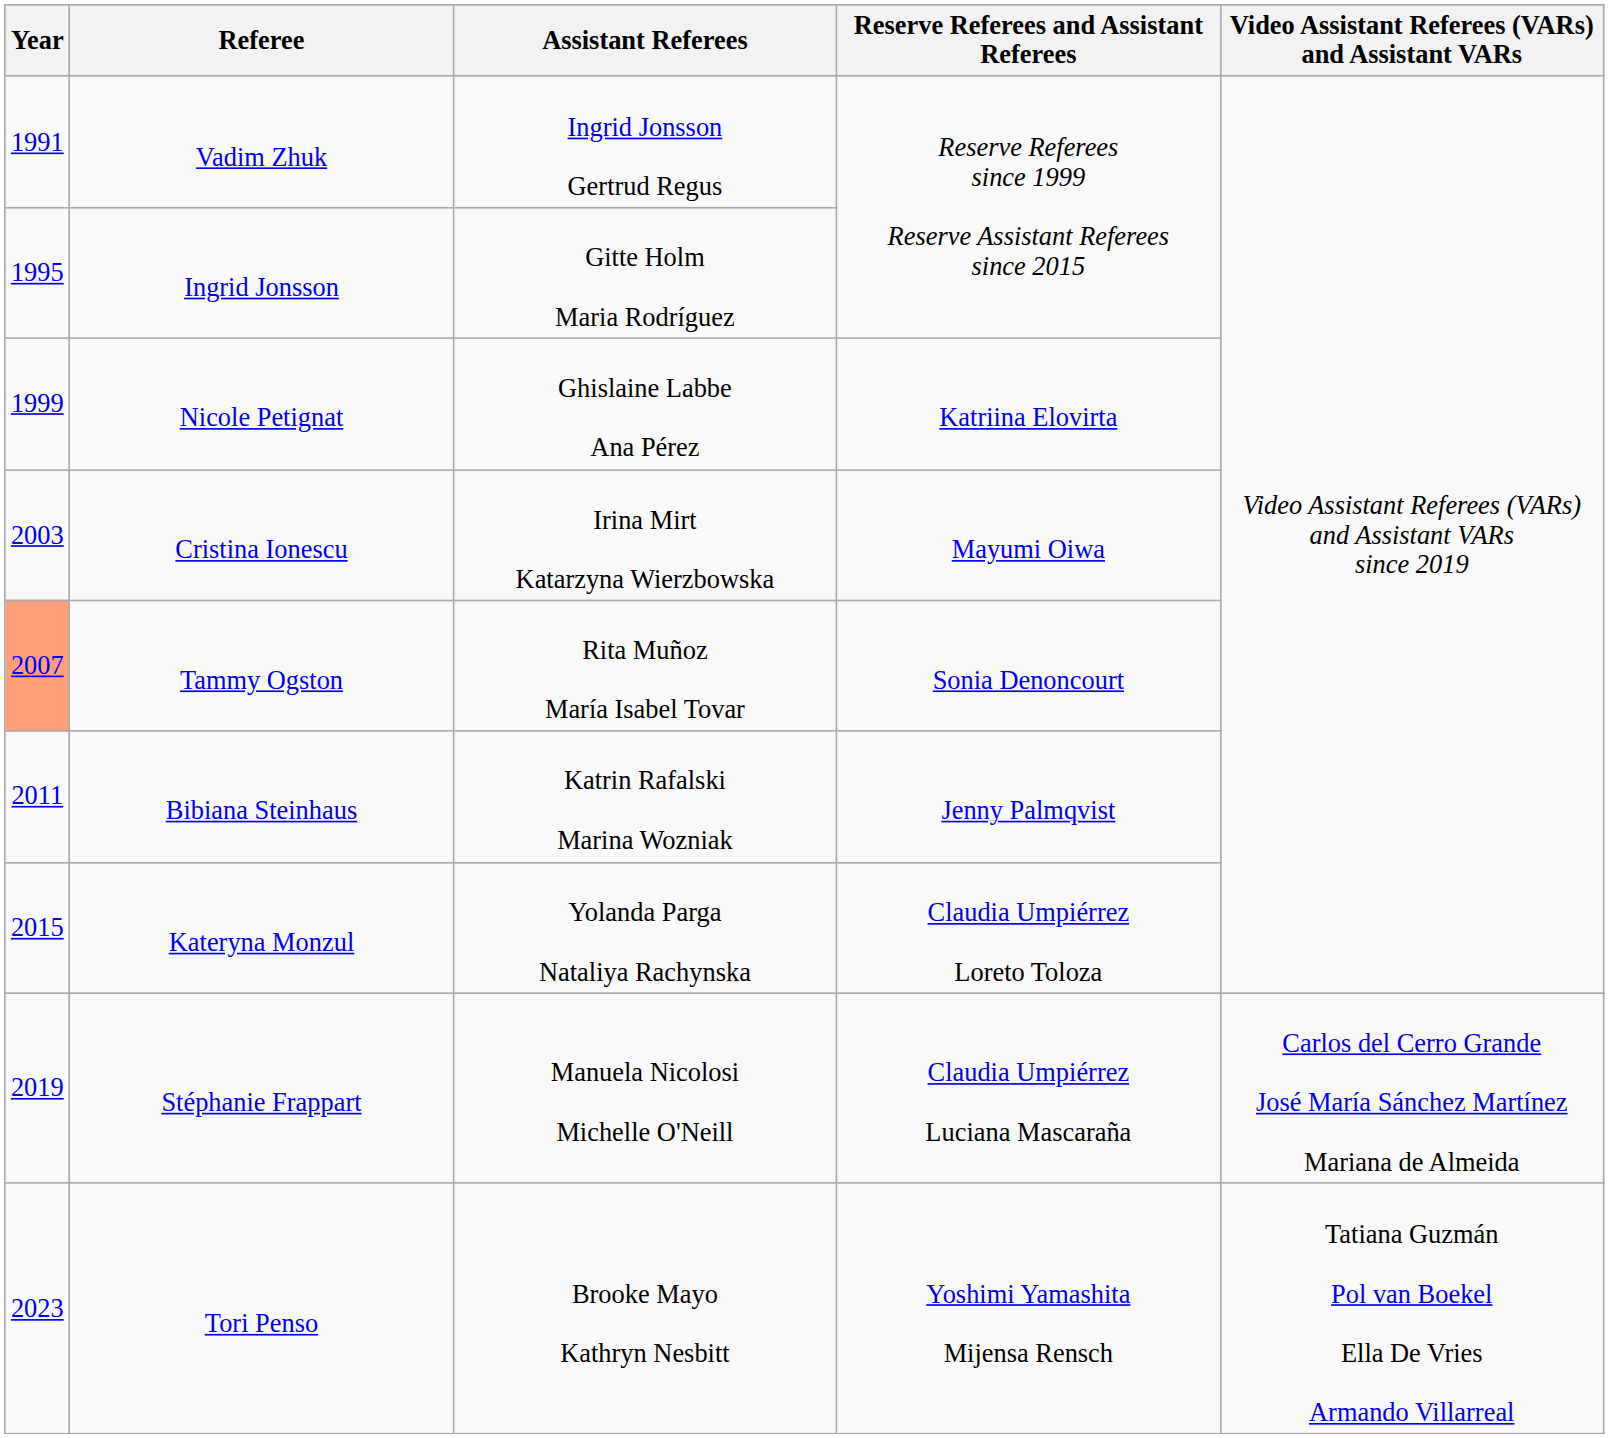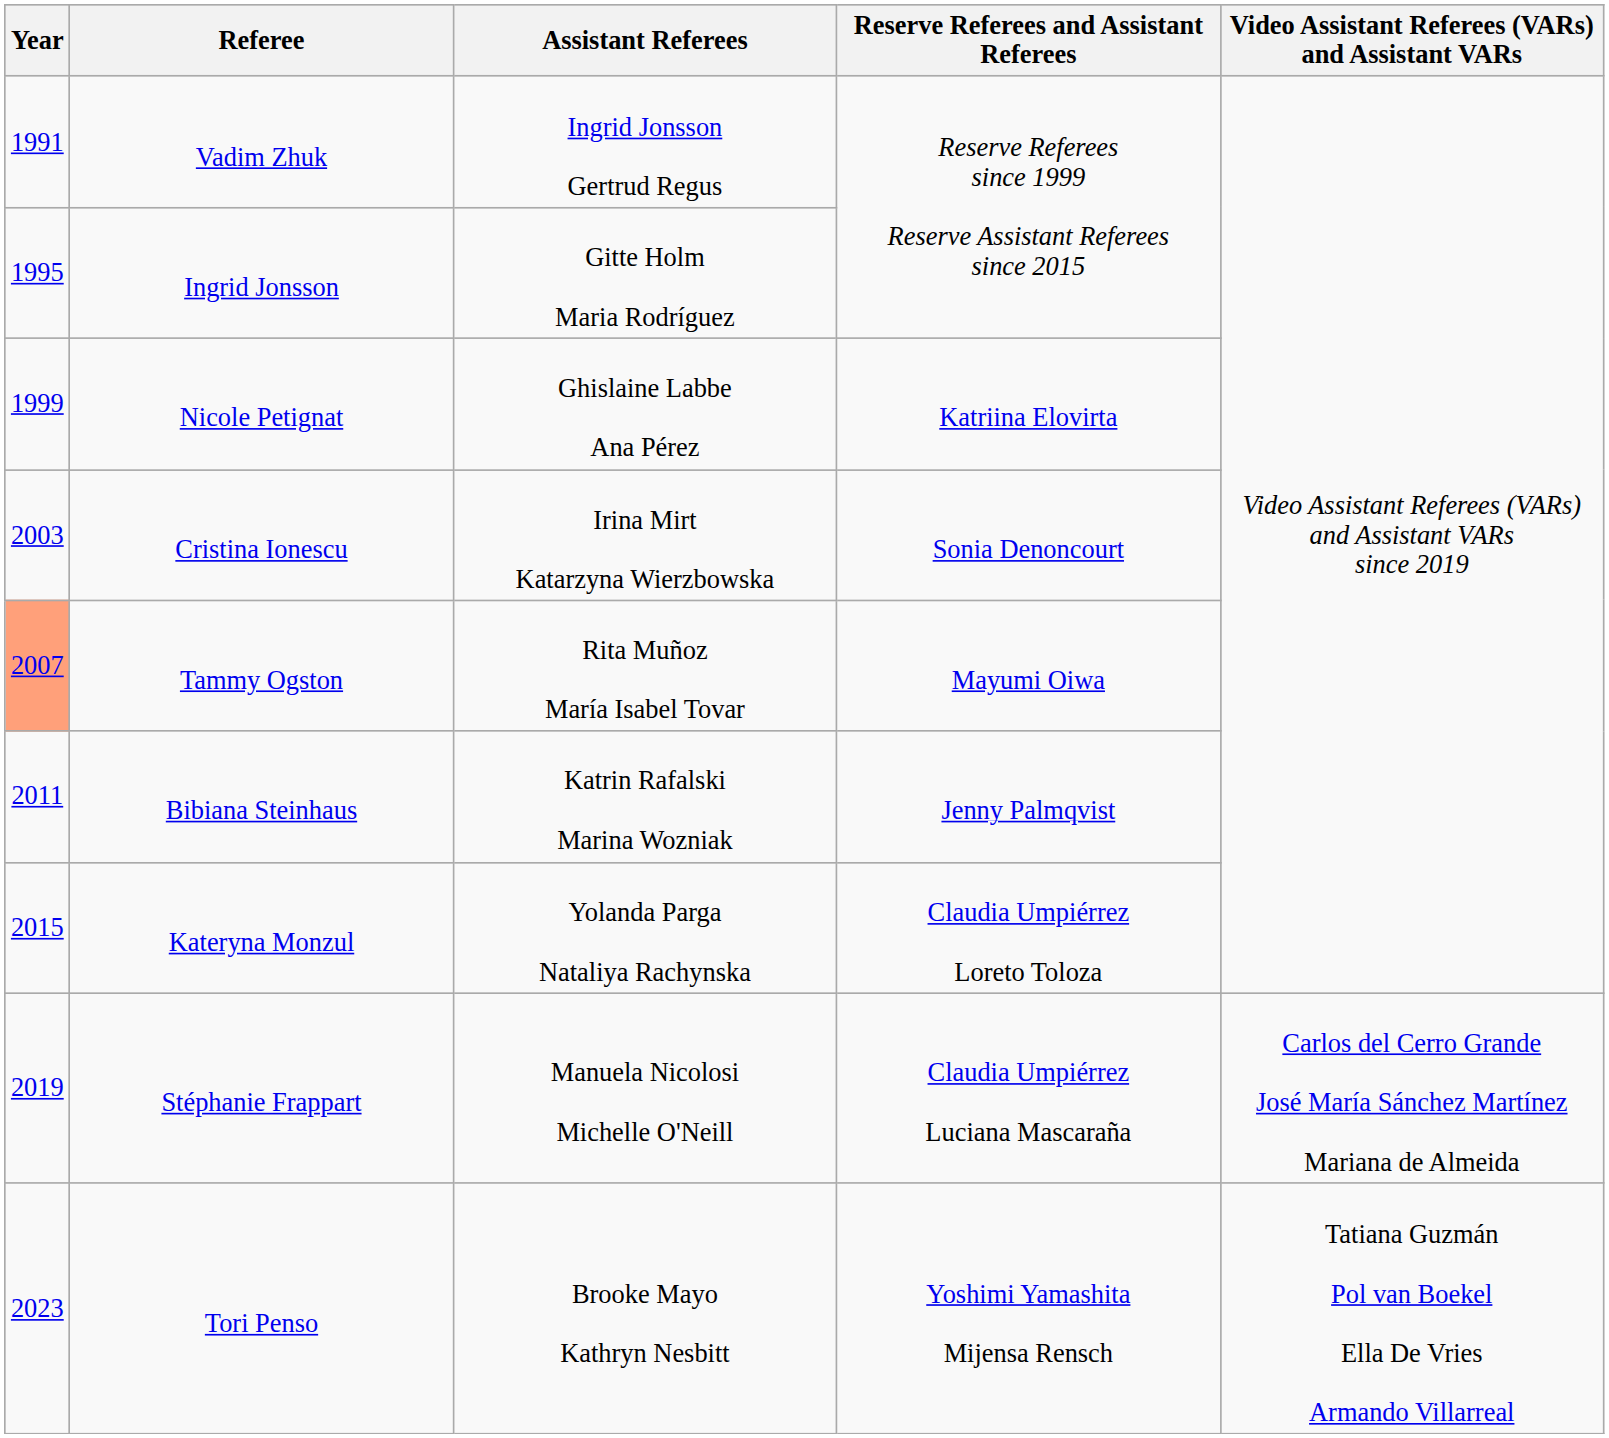(1028, 549) Mayumi Oiwa -> (1028, 549) Sonia Denoncourt
(1028, 680) Sonia Denoncourt -> (1028, 680) Mayumi Oiwa
